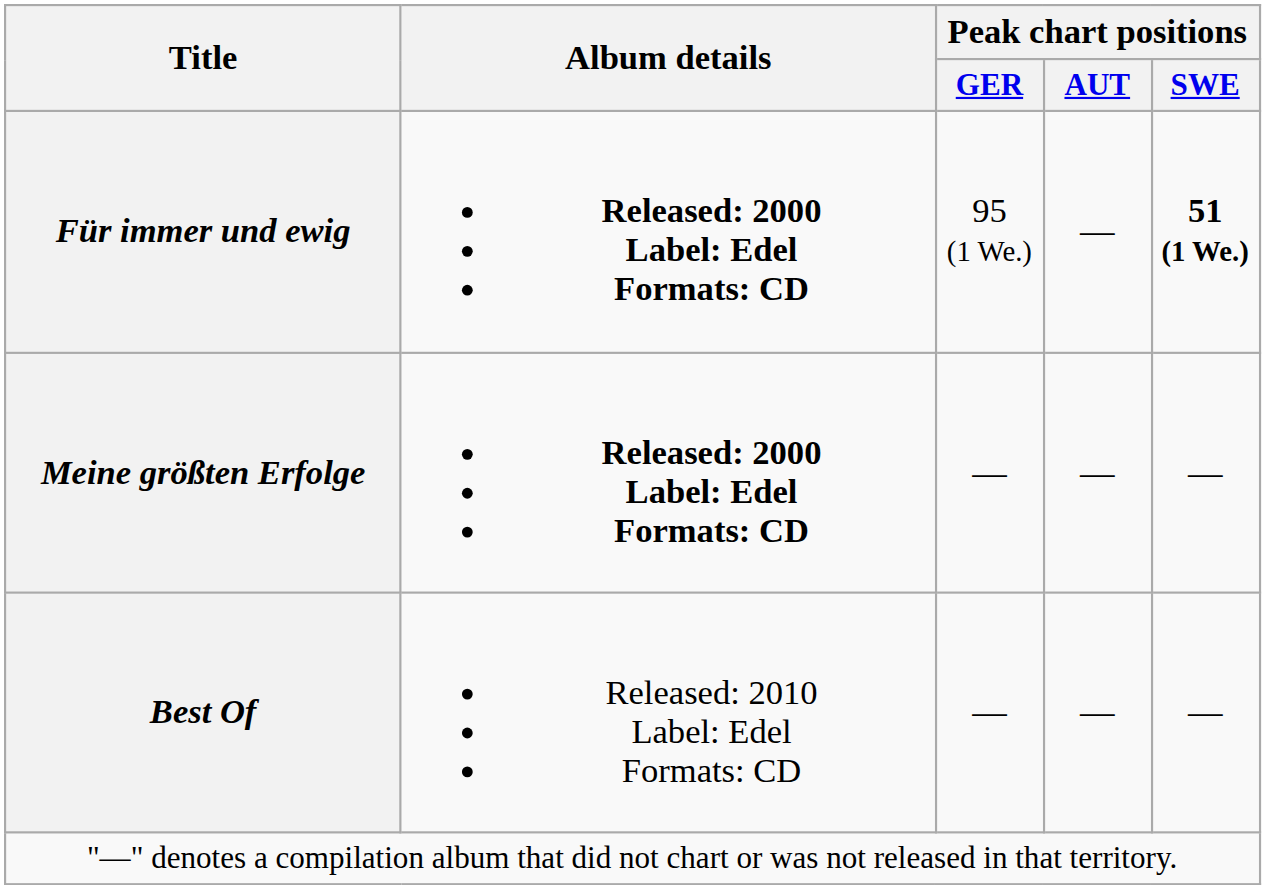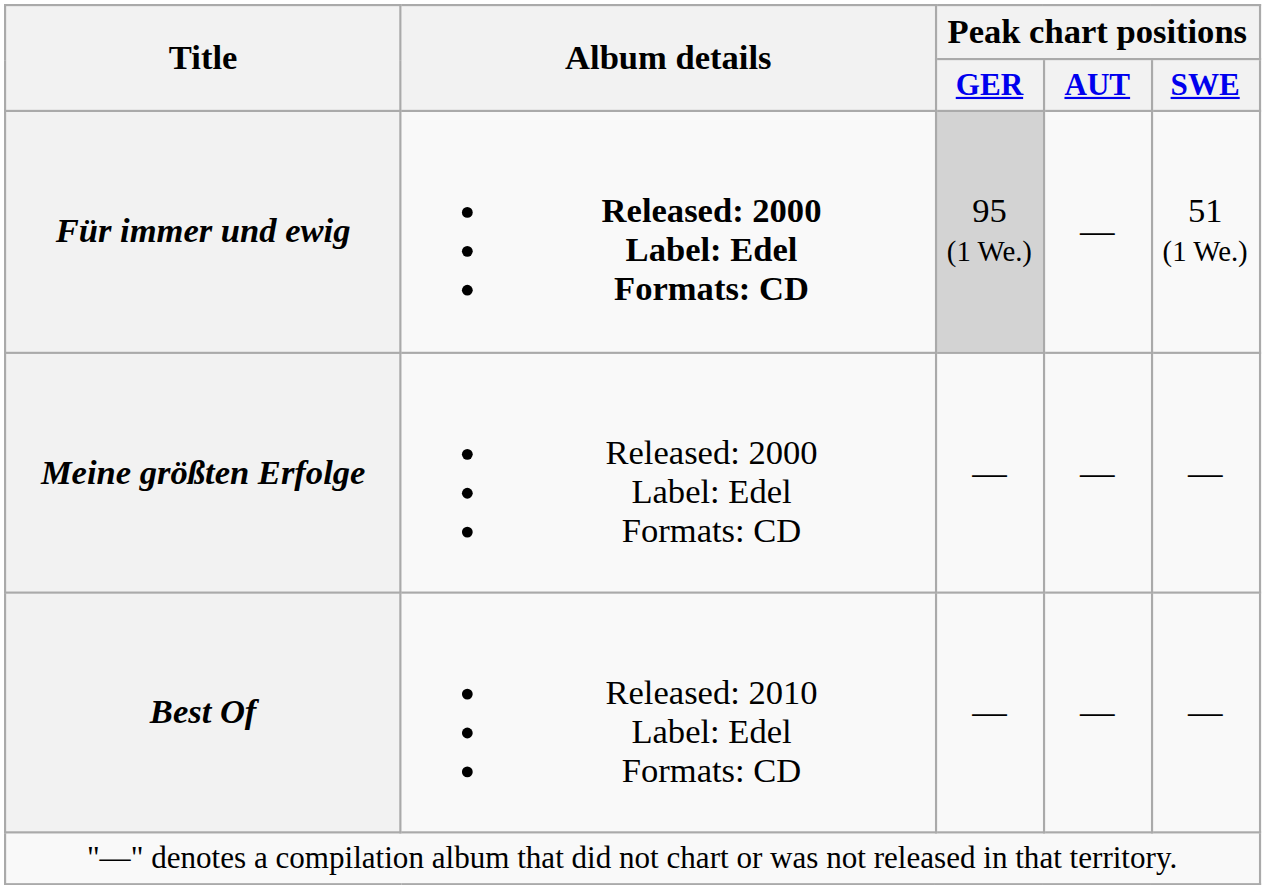(989, 230) no background -> (989, 230) lightgrey background
(1205, 230) bold -> (1205, 230) normal
(668, 491) bold -> (668, 491) normal
